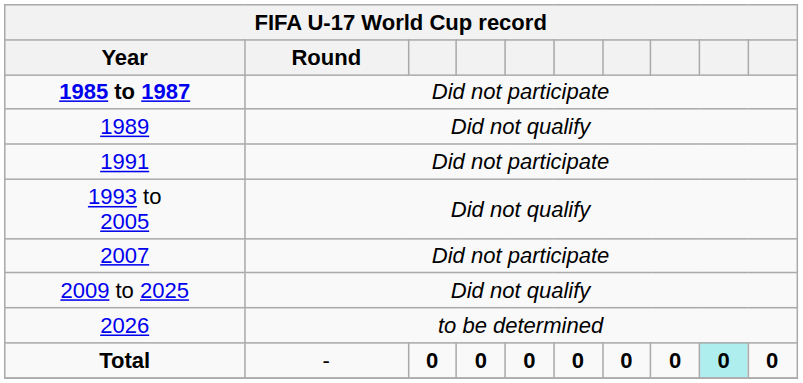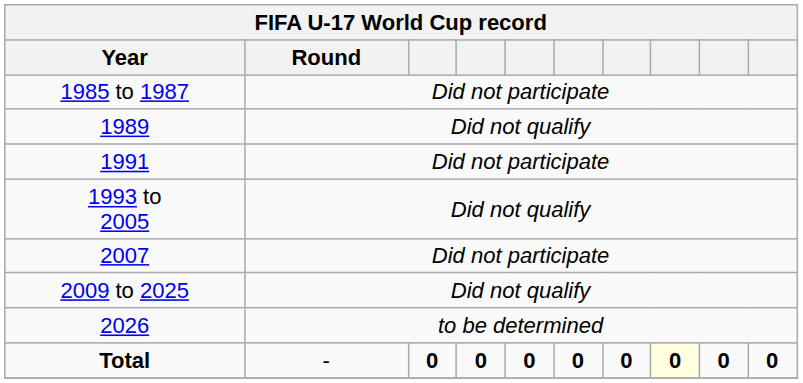(125, 92) bold -> (125, 92) normal
(675, 360) no background -> (675, 360) lightyellow background
(724, 360) paleturquoise background -> (724, 360) no background
